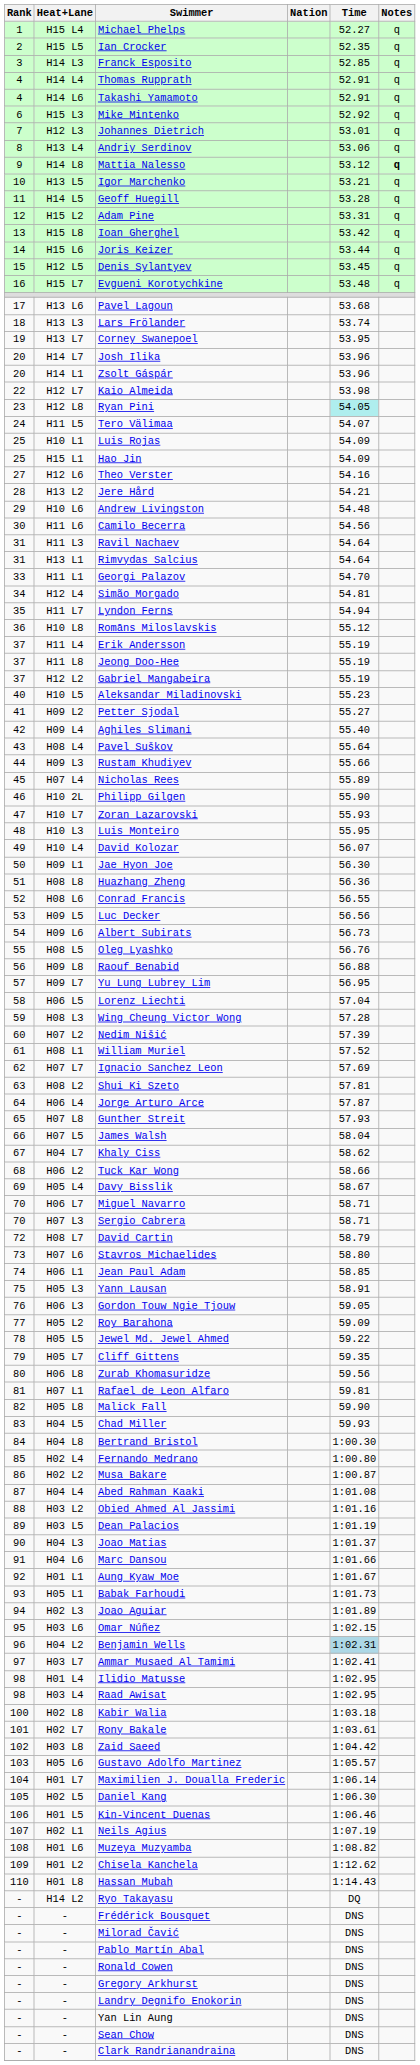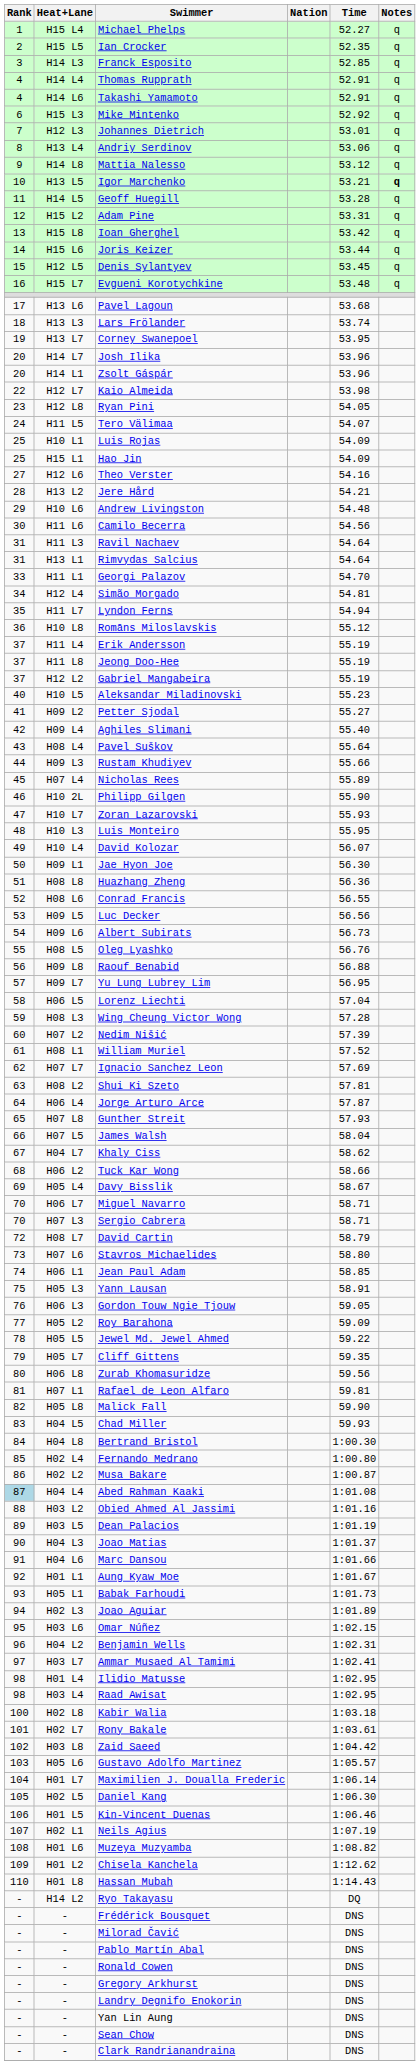(397, 165) bold -> (397, 165) normal
(397, 182) normal -> (397, 182) bold
(354, 408) paleturquoise background -> (354, 408) no background
(19, 1492) no background -> (19, 1492) lightblue background
(354, 1645) lightblue background -> (354, 1645) no background
